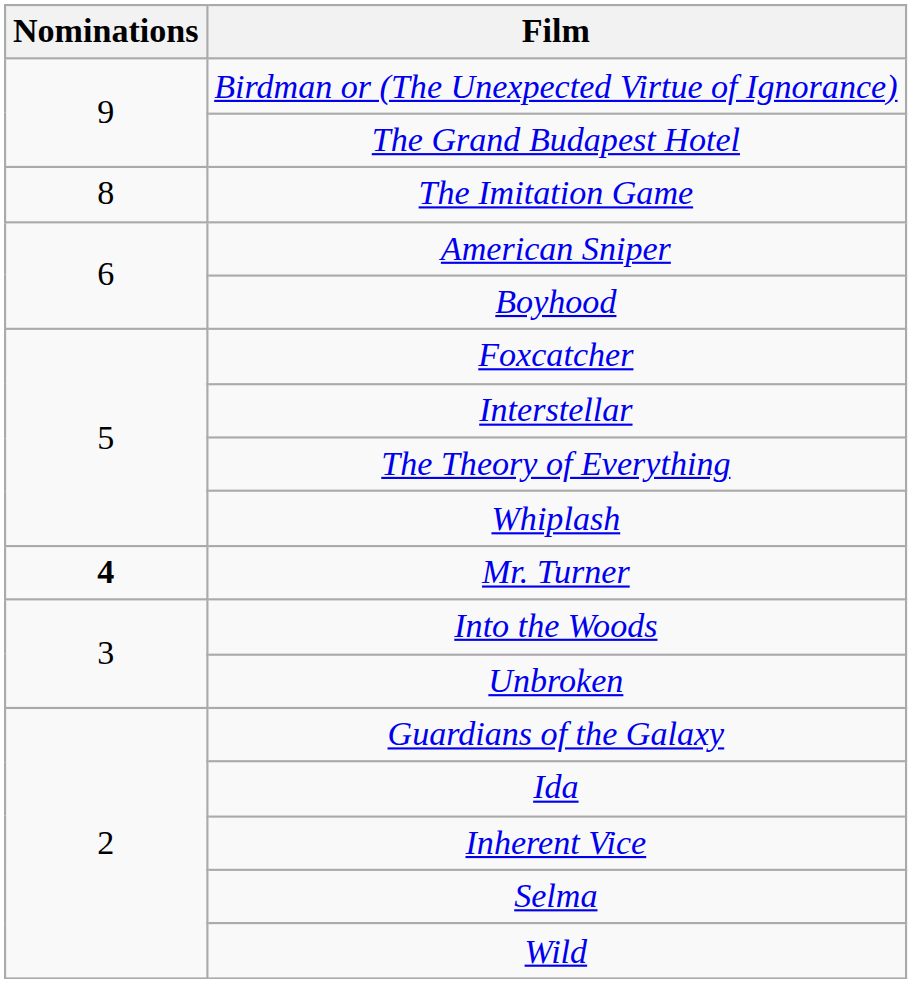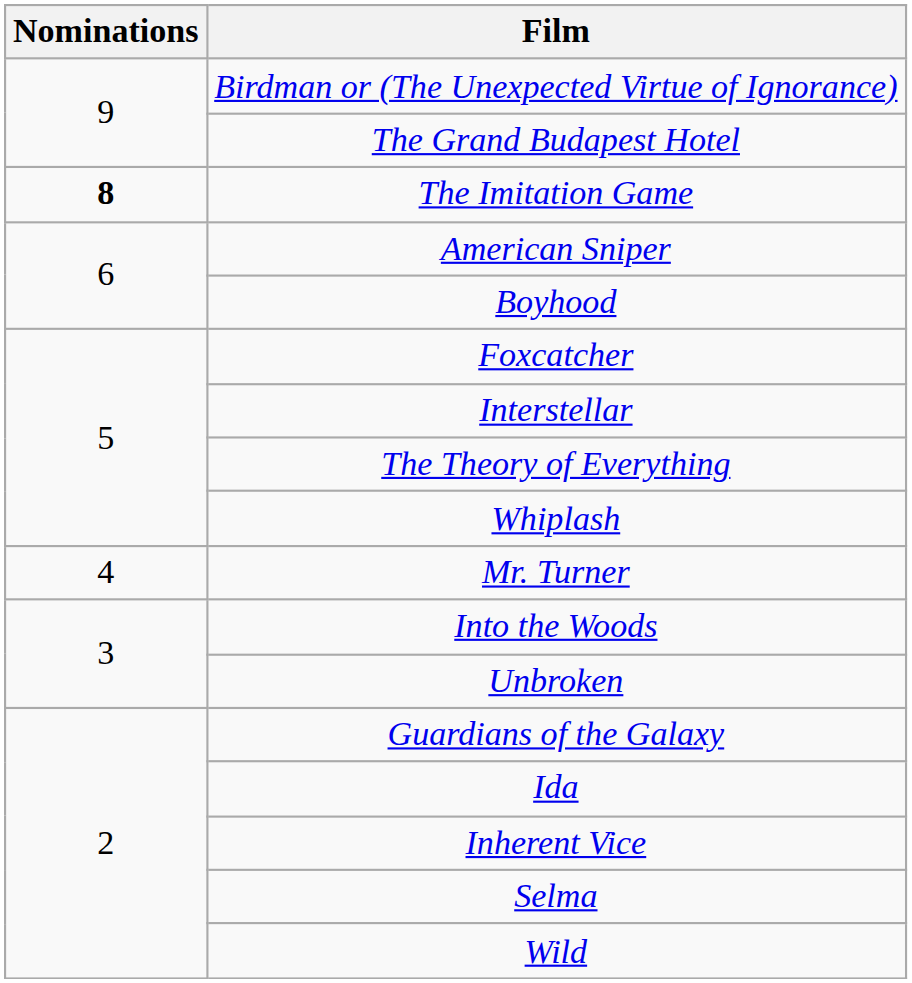(106, 193) normal -> (106, 193) bold
(106, 572) bold -> (106, 572) normal
